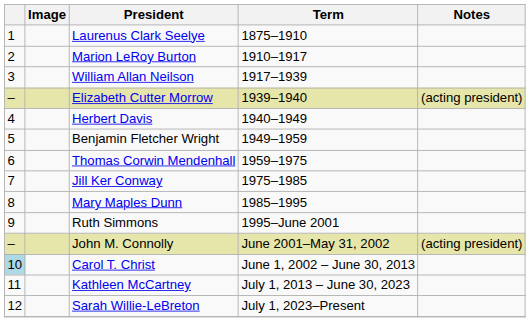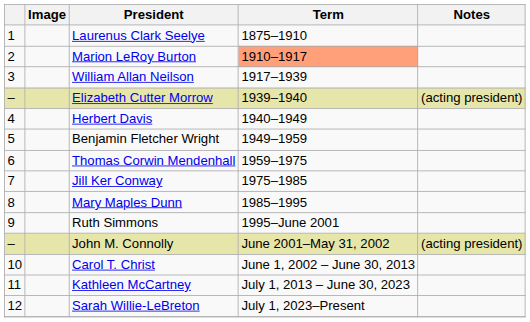(274, 56) no background -> (274, 56) lightsalmon background
(15, 264) lightblue background -> (15, 264) no background
